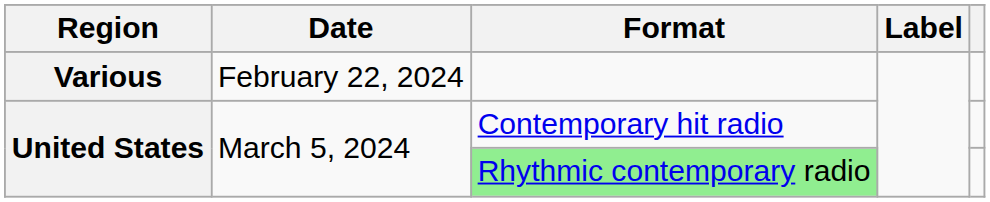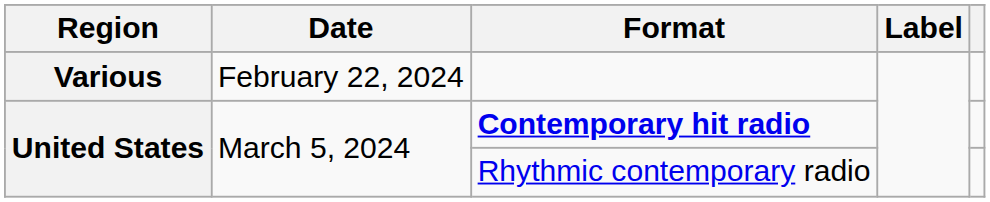(631, 123) normal -> (644, 123) bold
(674, 171) lightgreen background -> (674, 171) no background
